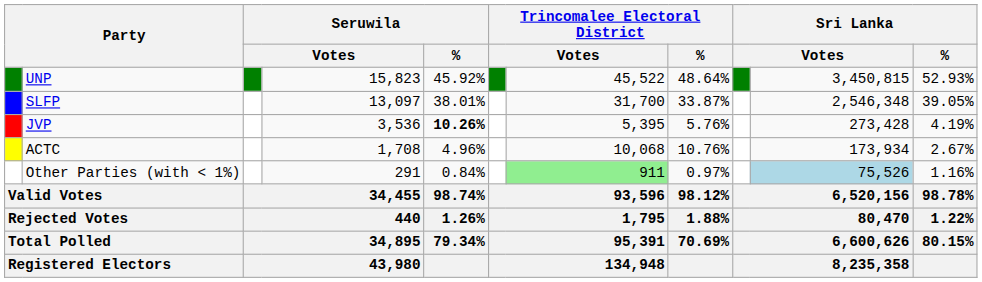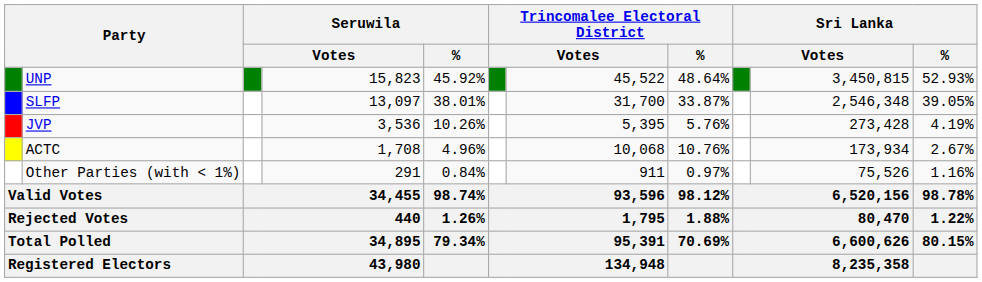(459, 126) bold -> (459, 126) normal
(652, 173) lightgreen background -> (652, 173) no background
(884, 173) lightblue background -> (884, 173) no background
